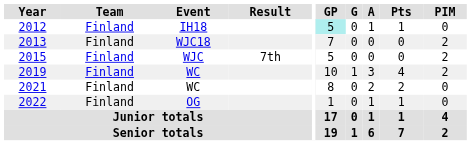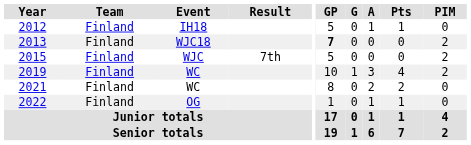(331, 27) paleturquoise background -> (331, 27) no background
(331, 42) normal -> (331, 42) bold
